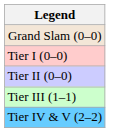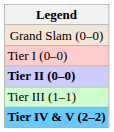(40, 76) normal -> (41, 76) bold
(55, 117) normal -> (56, 117) bold
